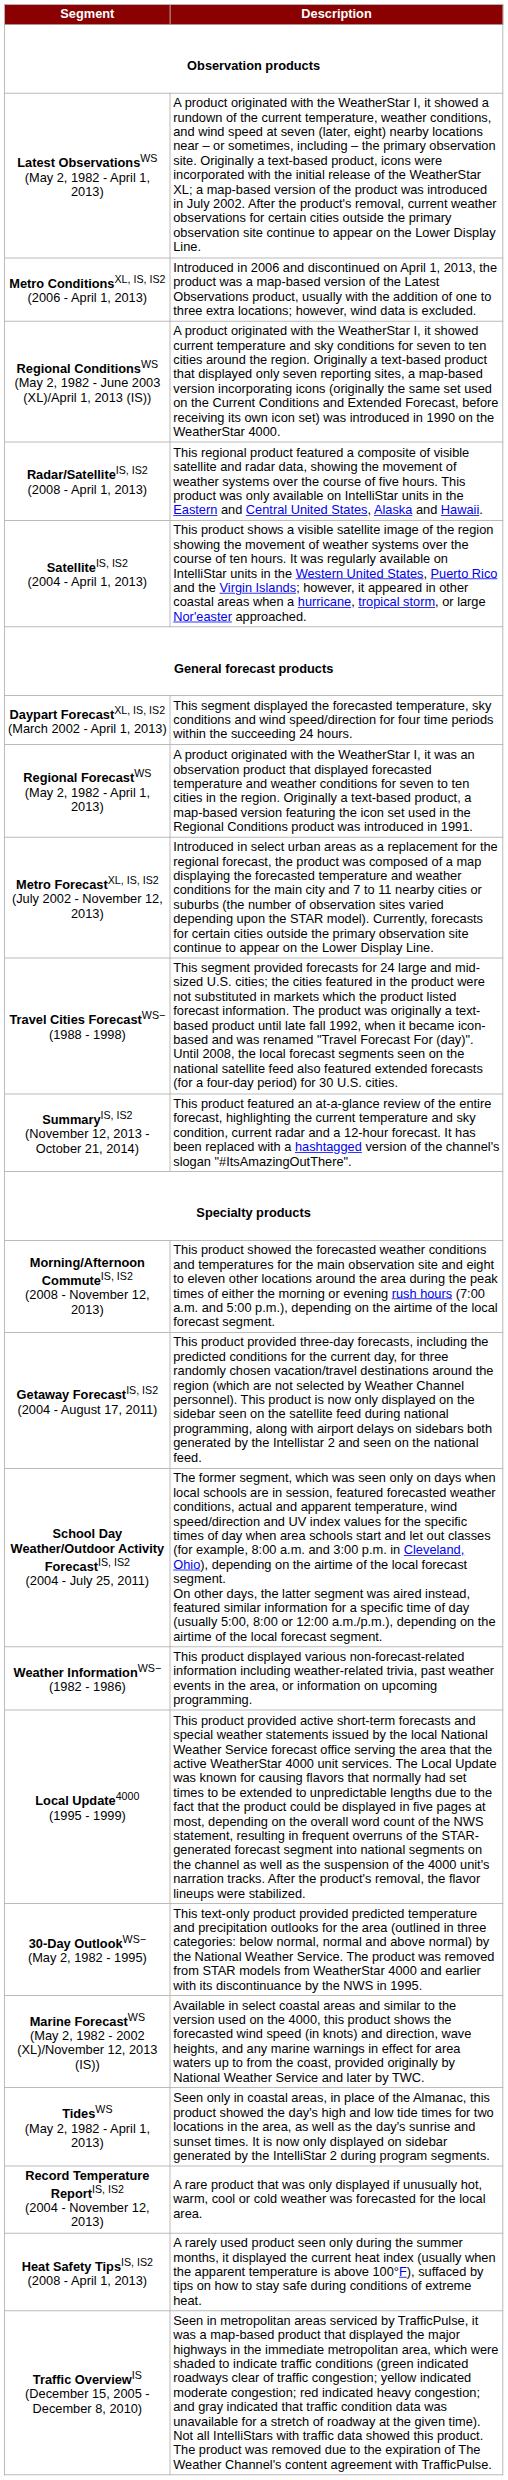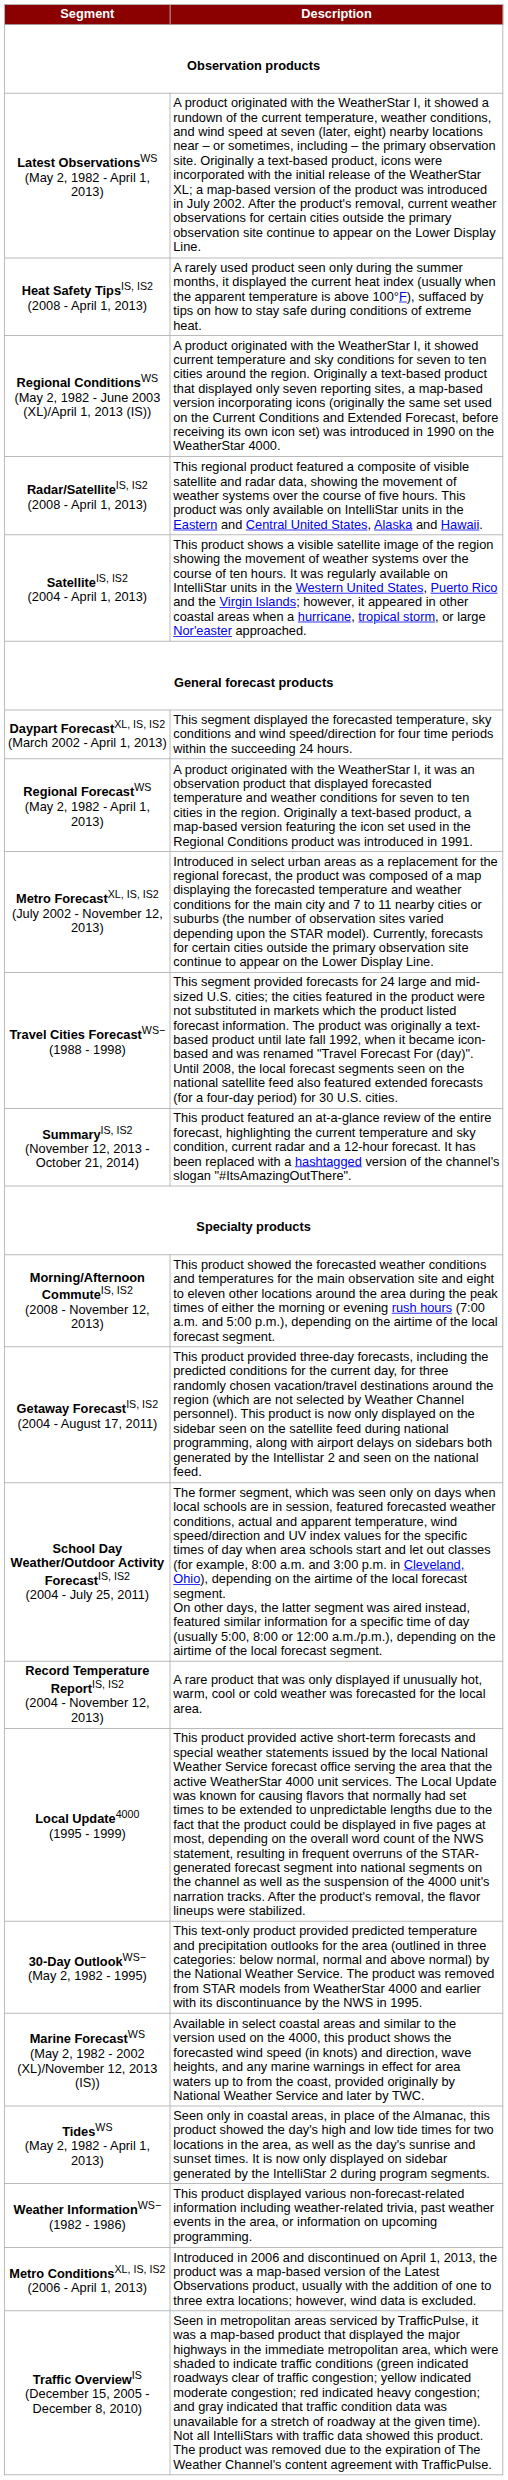rows swapped: (87, 289) <-> (87, 2271)
rows swapped: (87, 1678) <-> (87, 2199)
